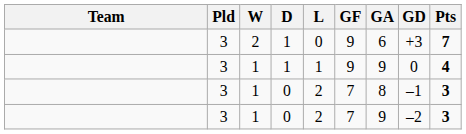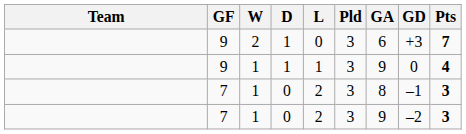columns swapped: (224, 16) <-> (350, 16)
